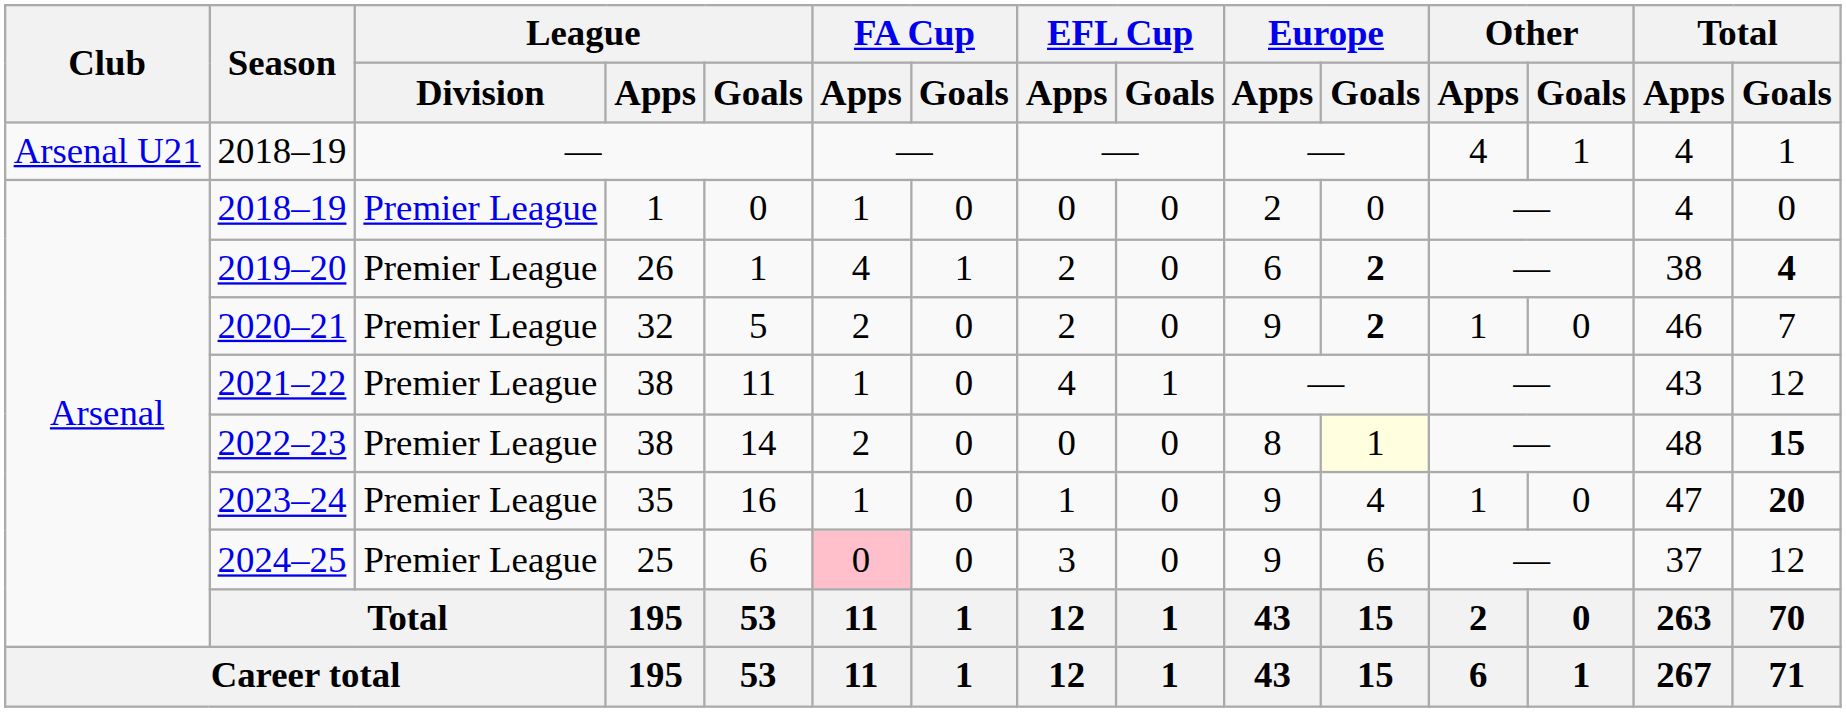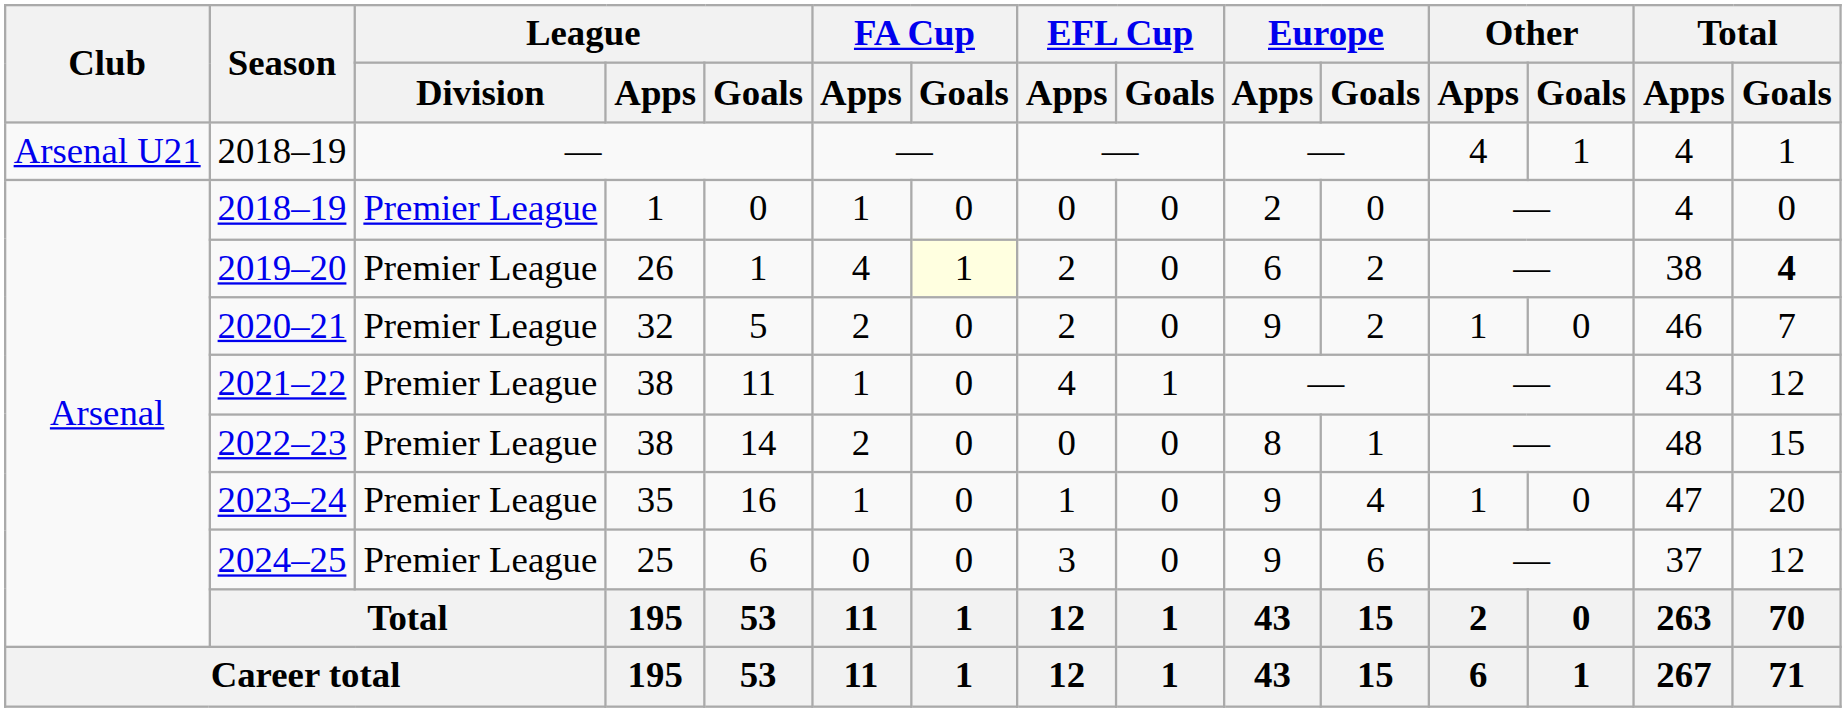(964, 267) no background -> (964, 267) lightyellow background
(1375, 267) bold -> (1375, 267) normal
(1375, 325) bold -> (1375, 325) normal
(1375, 442) lightyellow background -> (1375, 442) no background
(1787, 442) bold -> (1787, 442) normal
(1787, 500) bold -> (1787, 500) normal
(861, 558) pink background -> (861, 558) no background
